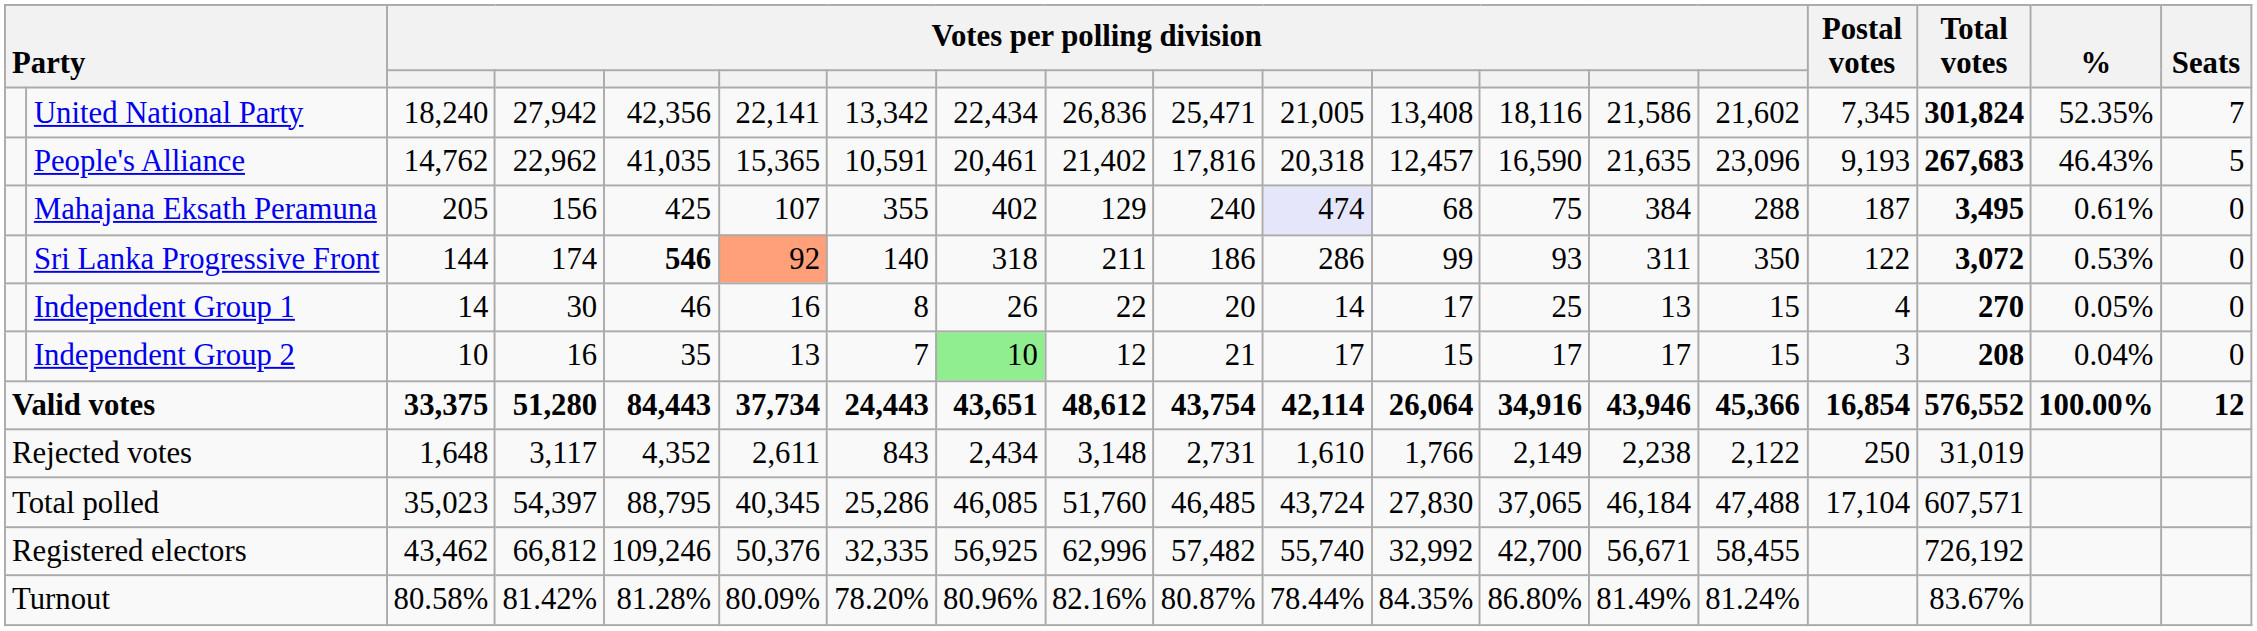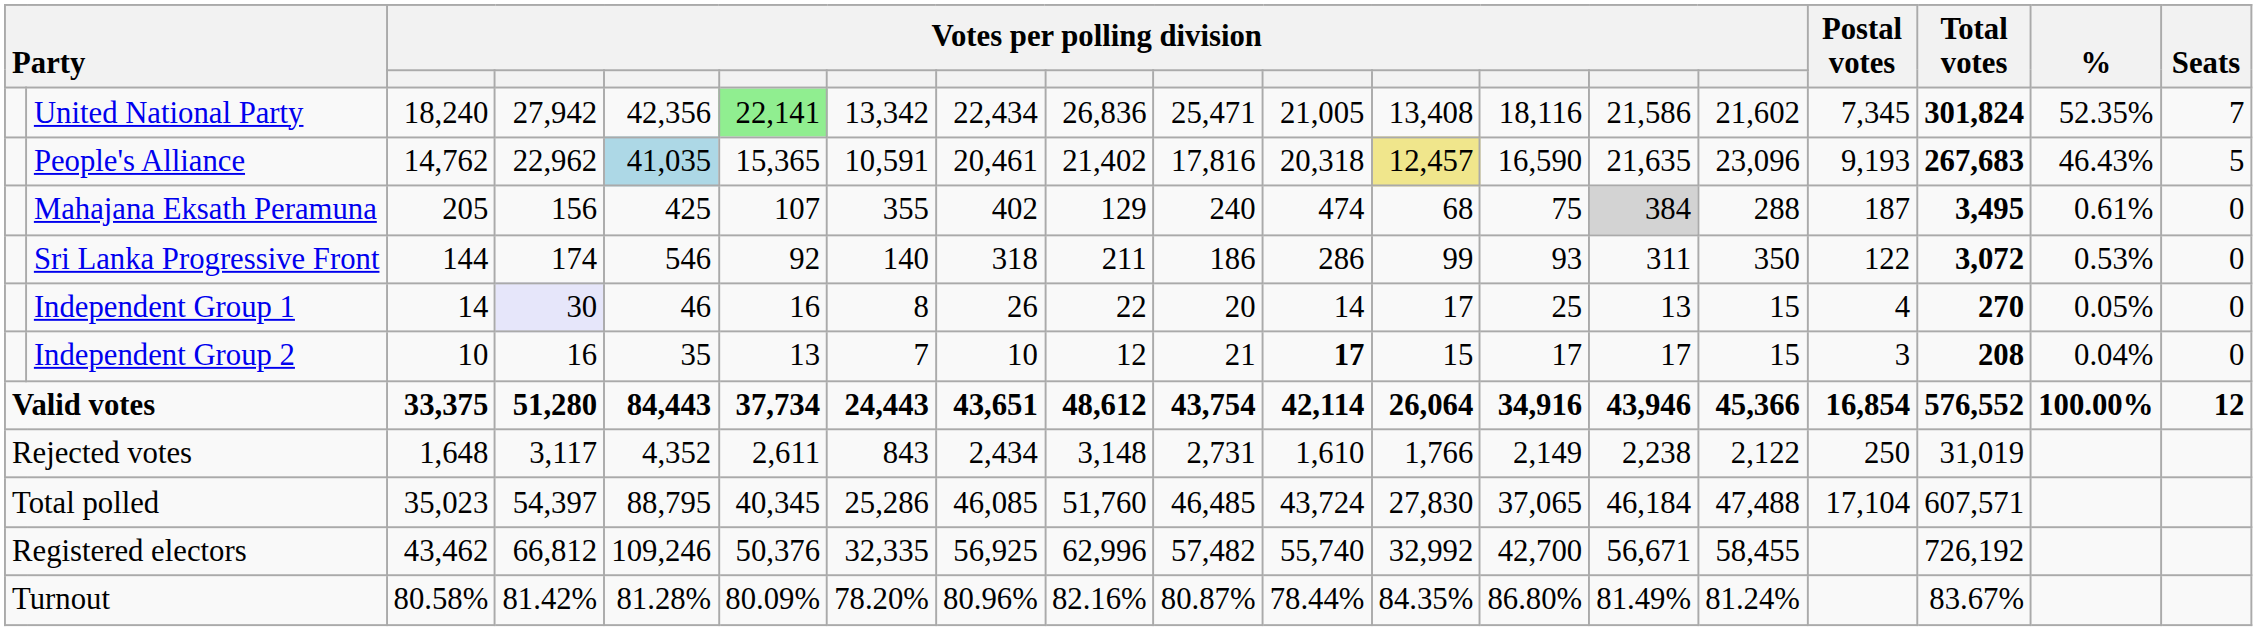(778, 112) no background -> (778, 112) lightgreen background
(669, 160) no background -> (669, 160) lightblue background
(1431, 160) no background -> (1431, 160) khaki background
(1341, 209) lavender background -> (1341, 209) no background
(1668, 209) no background -> (1668, 209) lightgrey background
(688, 258) bold -> (688, 258) normal
(805, 258) lightsalmon background -> (805, 258) no background
(582, 307) no background -> (582, 307) lavender background
(1022, 355) lightgreen background -> (1022, 355) no background
(1349, 355) normal -> (1349, 355) bold
